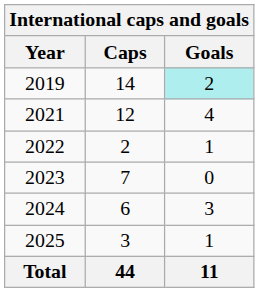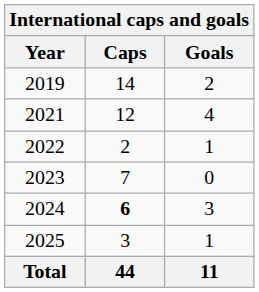(209, 83) paleturquoise background -> (209, 83) no background
(125, 209) normal -> (125, 209) bold
